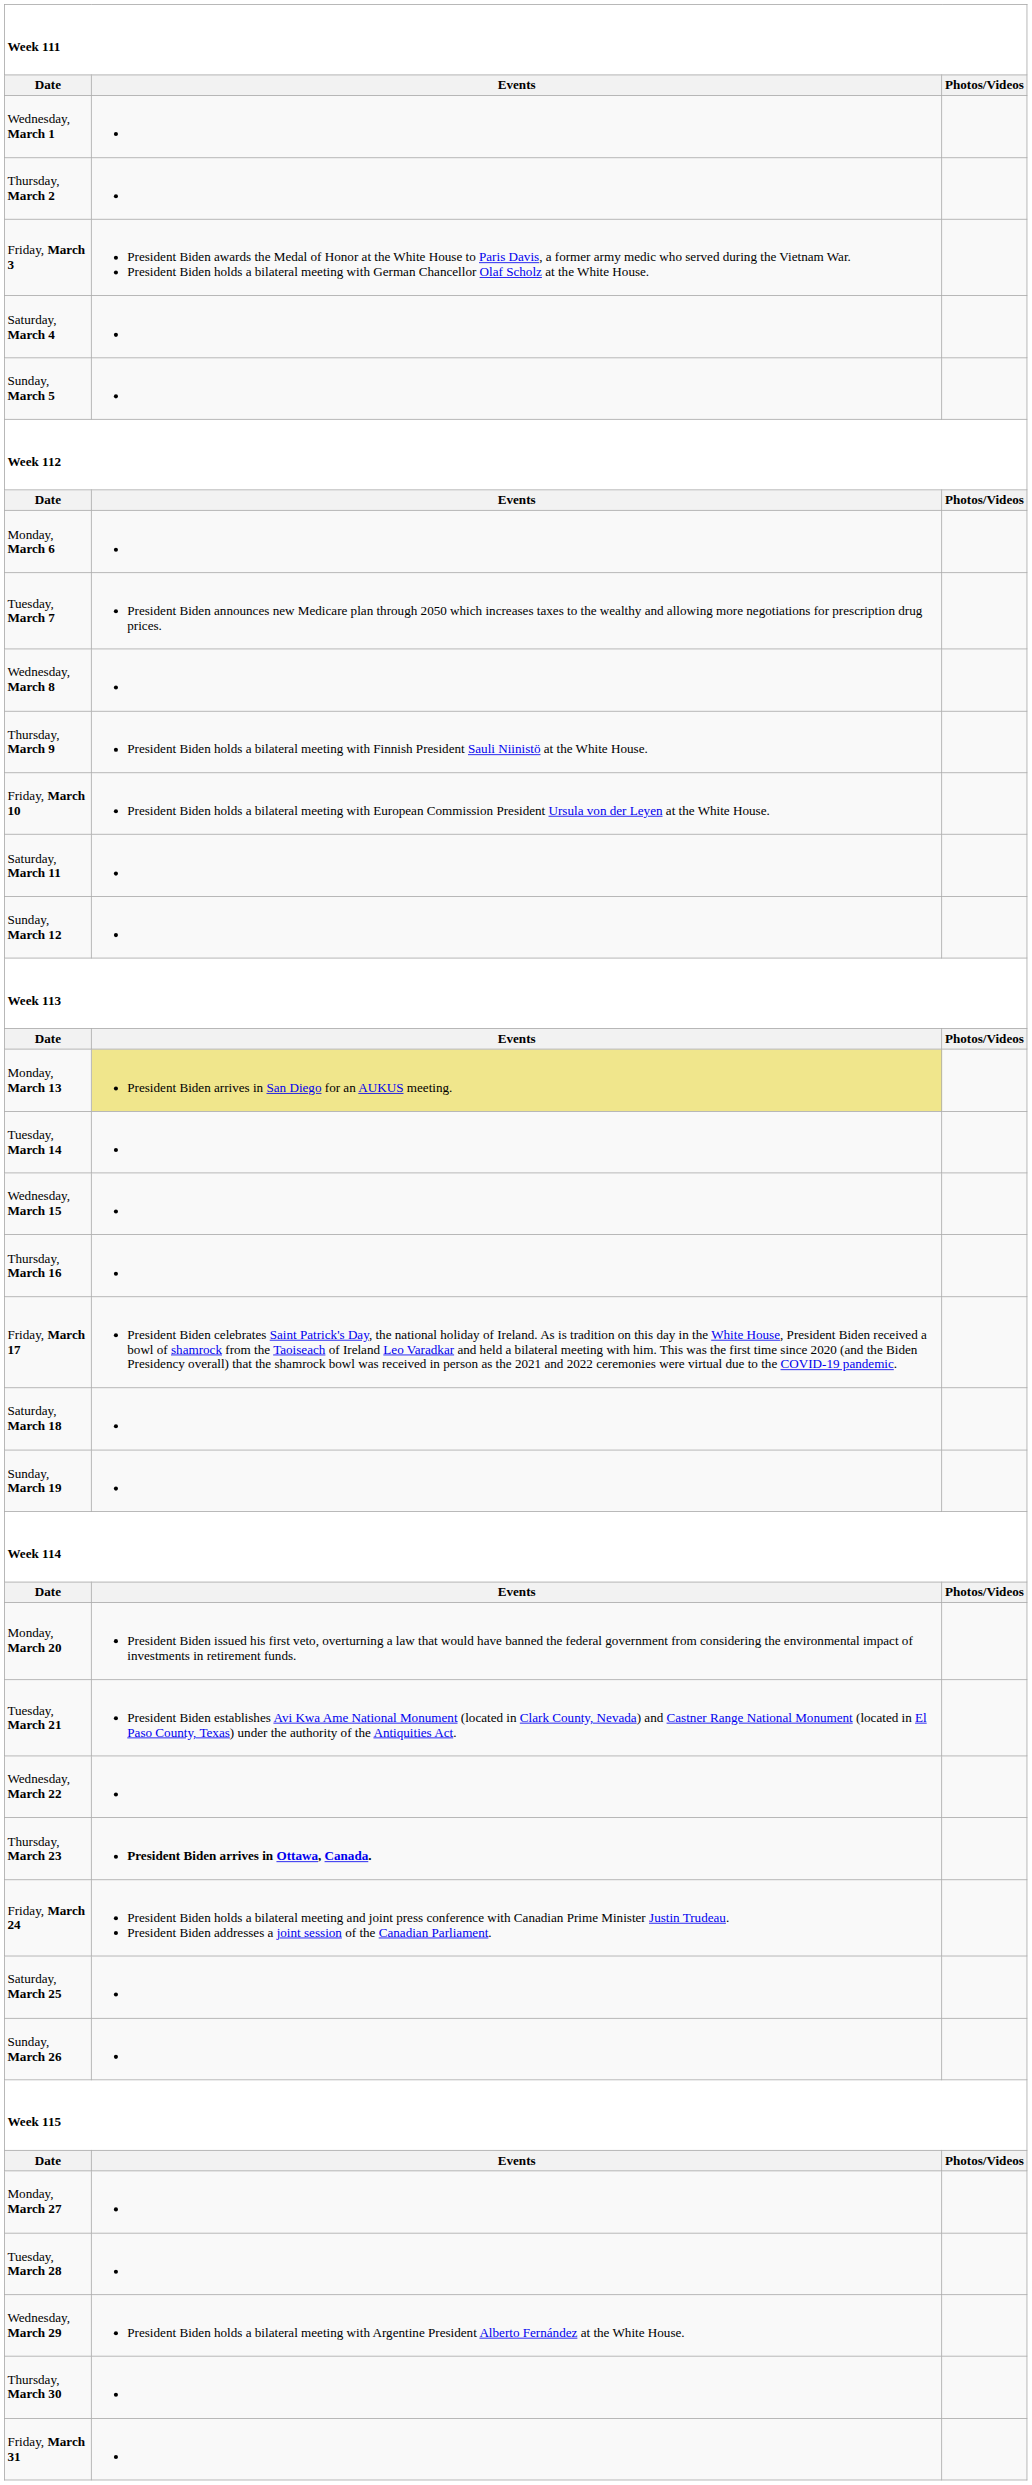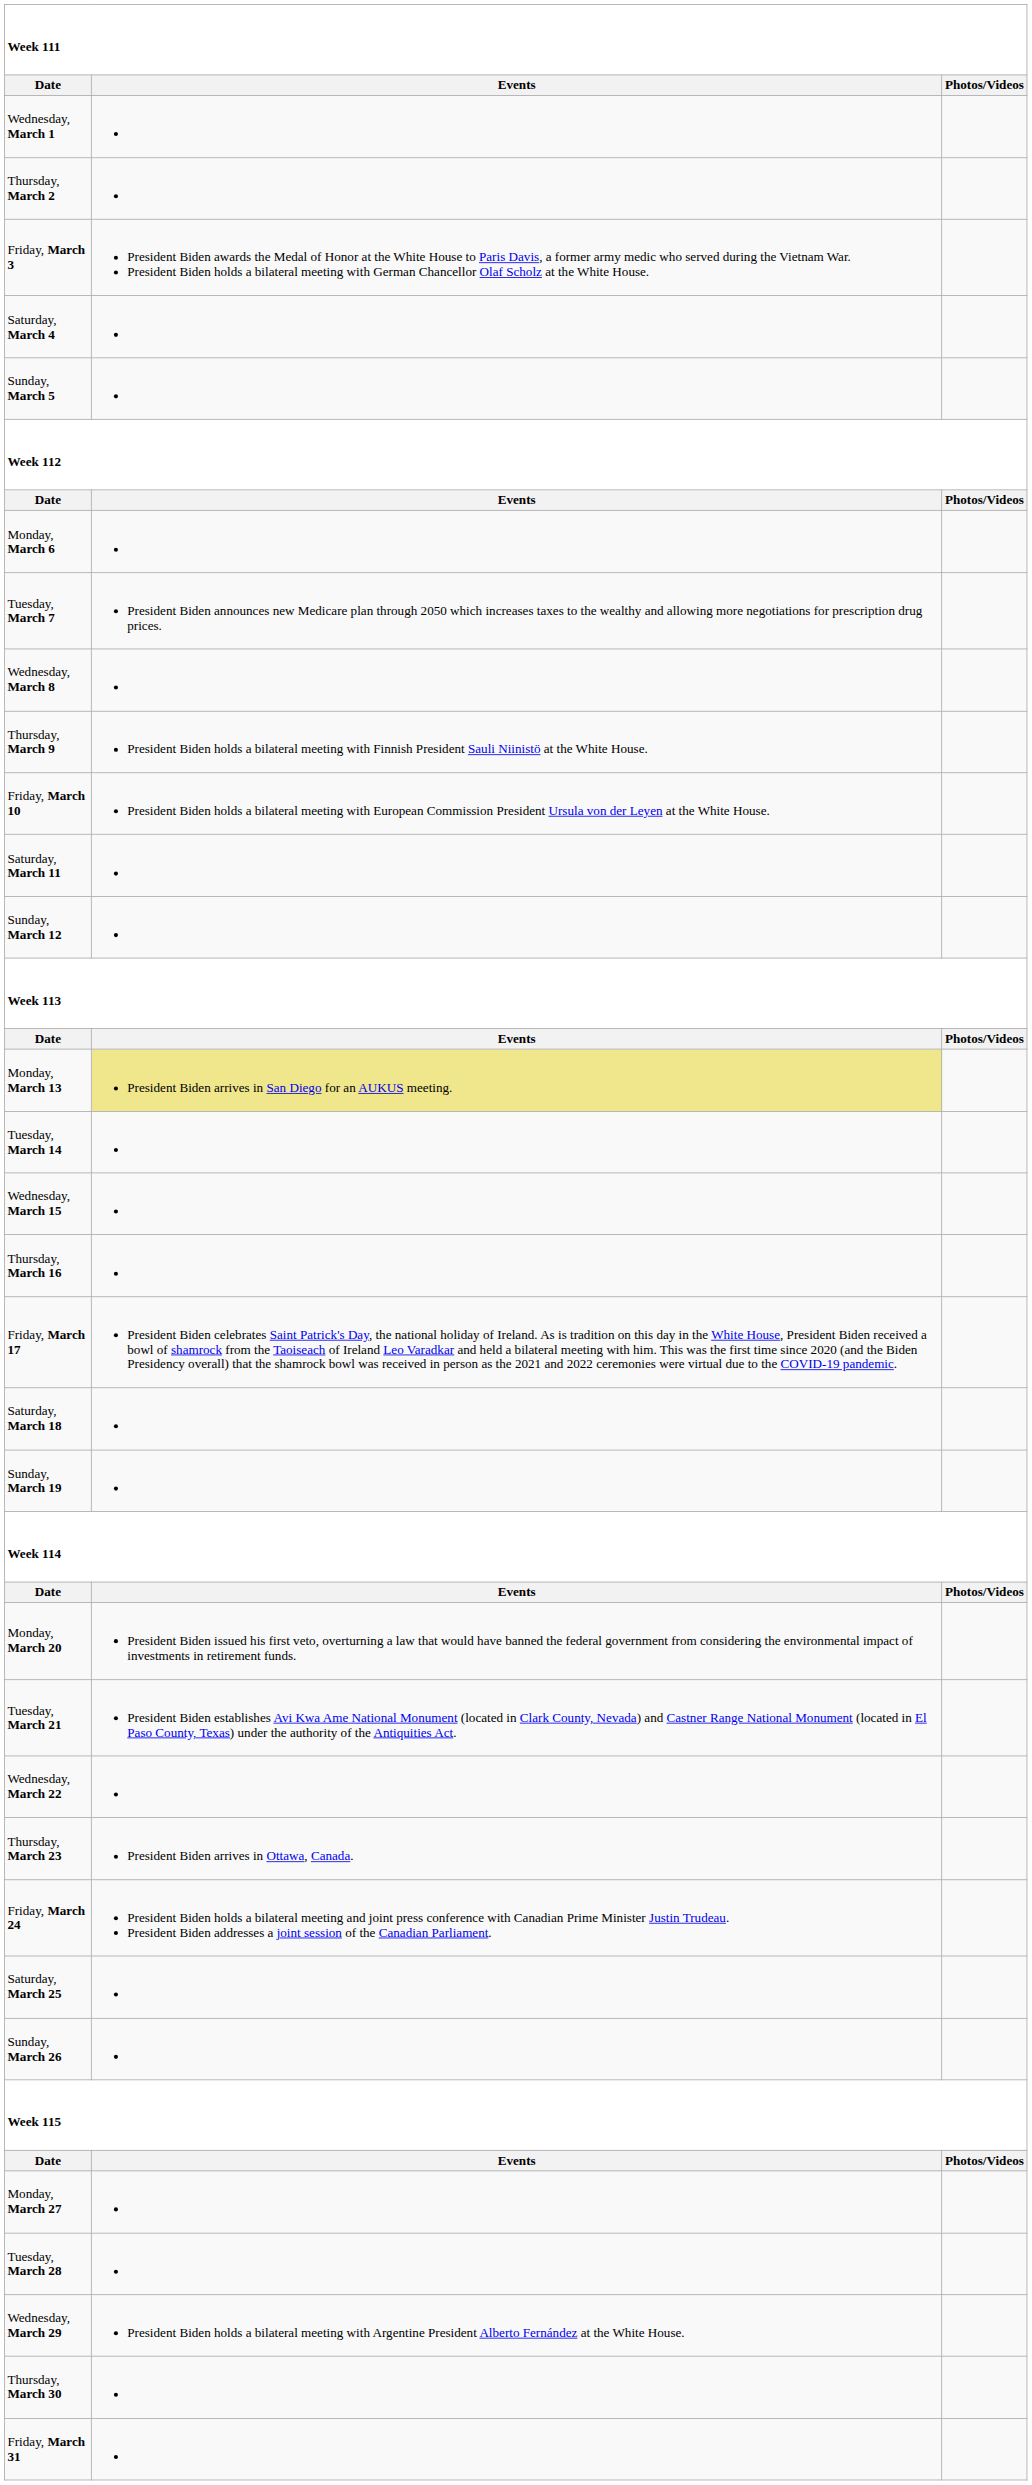(517, 1856) bold -> (517, 1856) normal
